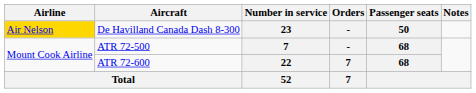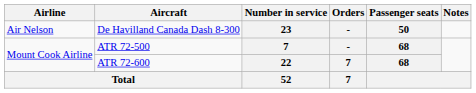(30, 29) gold background -> (30, 29) no background
